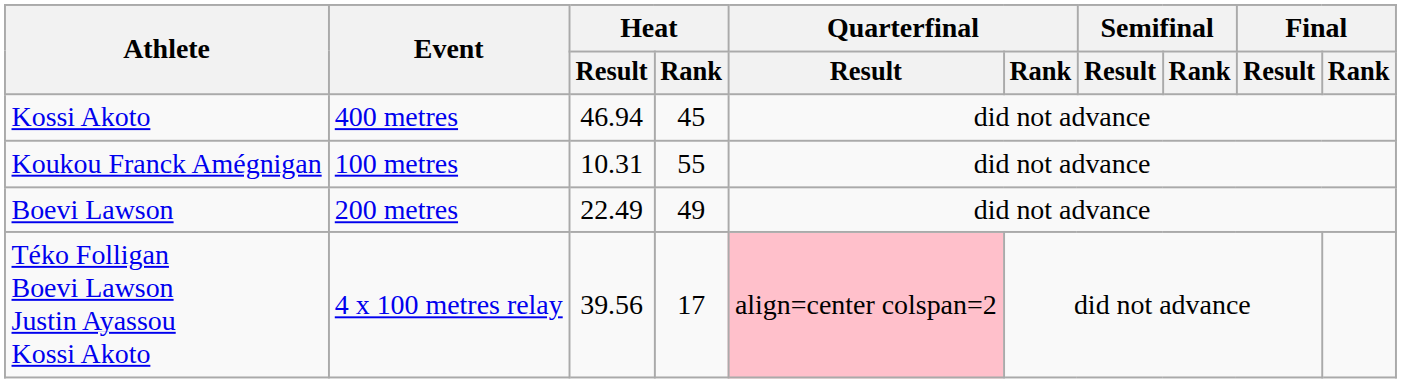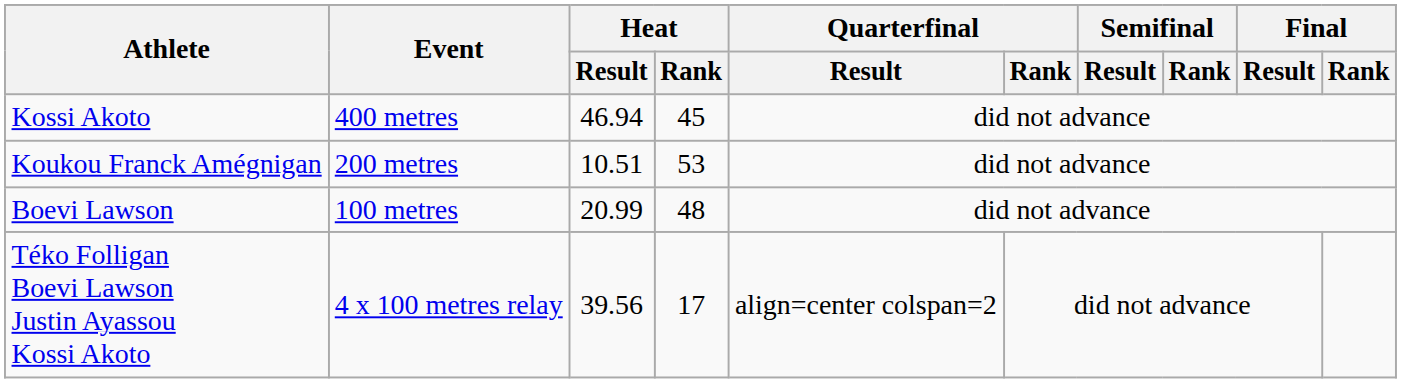(396, 163) 100 metres -> (396, 163) 200 metres
(612, 163) 10.31 -> (612, 163) 10.51
(691, 163) 55 -> (691, 163) 53
(396, 209) 200 metres -> (396, 209) 100 metres
(612, 209) 22.49 -> (612, 209) 20.99
(691, 209) 49 -> (691, 209) 48
(866, 305) pink background -> (866, 305) no background
